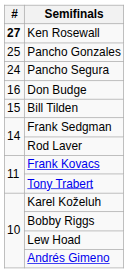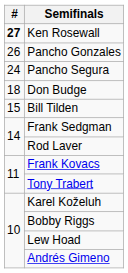(14, 52) 25 -> (14, 52) 26
(14, 89) 16 -> (14, 89) 18
